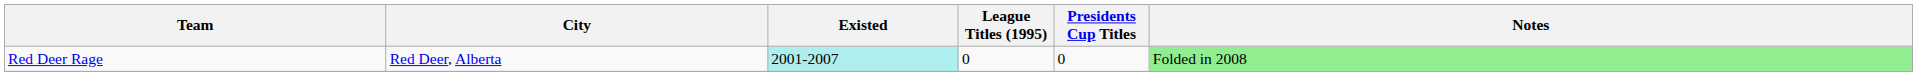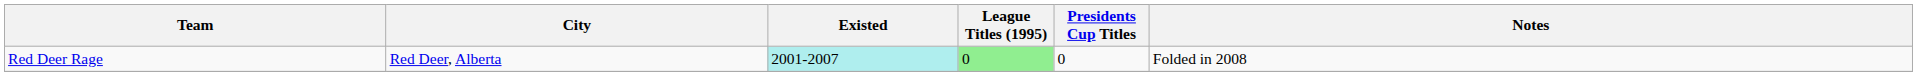(966, 58) no background -> (966, 58) lightgreen background
(1200, 58) lightgreen background -> (1200, 58) no background
